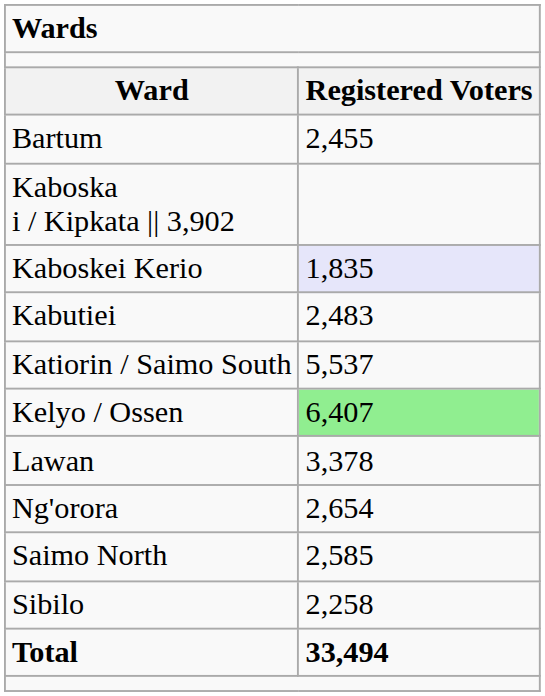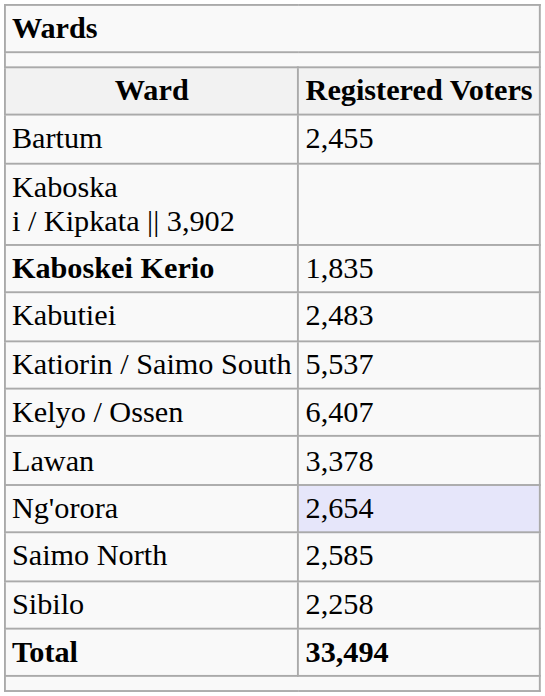(107, 268) normal -> (113, 268) bold
(340, 268) lavender background -> (340, 268) no background
(340, 412) lightgreen background -> (340, 412) no background
(340, 508) no background -> (340, 508) lavender background
